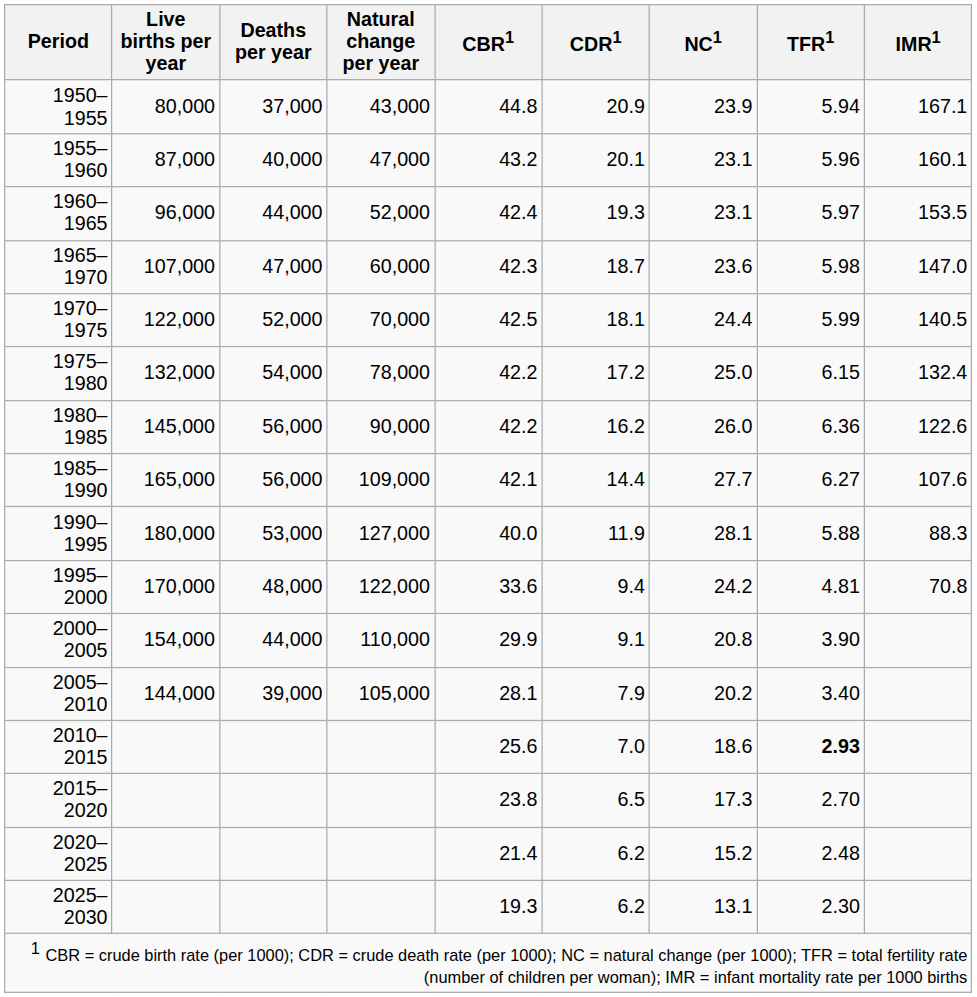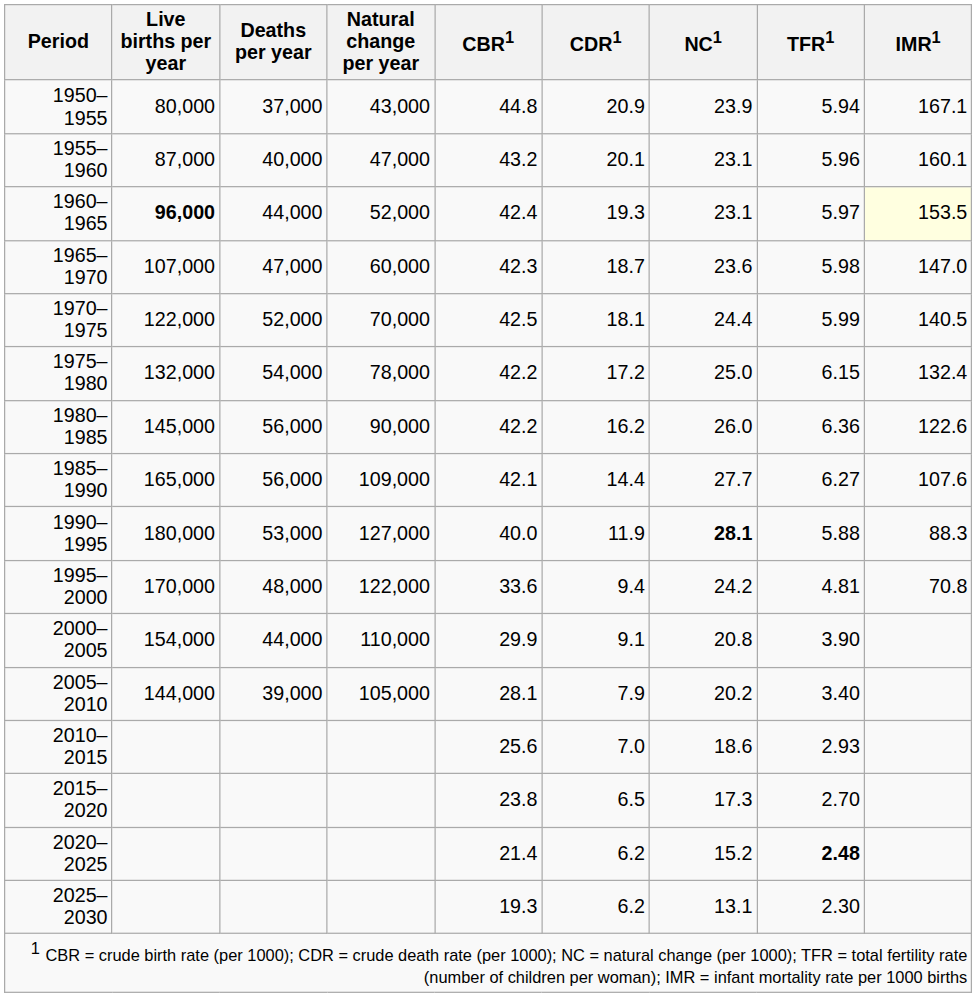(185, 213) normal -> (185, 213) bold
(943, 213) no background -> (943, 213) lightyellow background
(733, 533) normal -> (733, 533) bold
(841, 746) bold -> (841, 746) normal
(841, 853) normal -> (841, 853) bold
